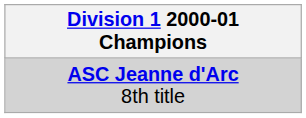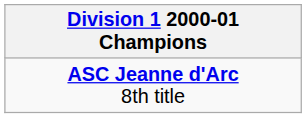(153, 85) lightgrey background -> (153, 85) no background
